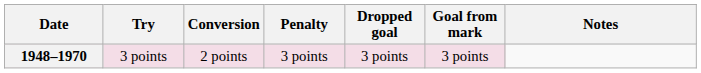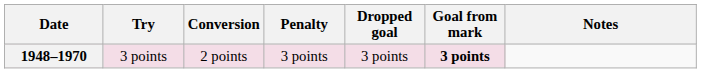(465, 56) normal -> (465, 56) bold
